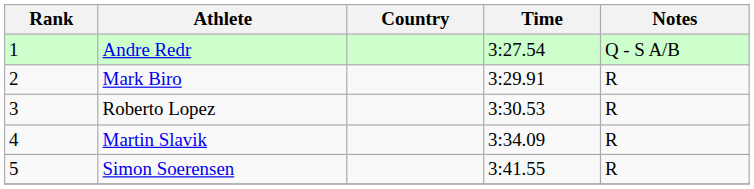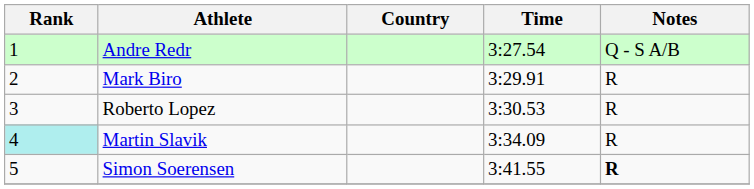(14, 139) no background -> (14, 139) paleturquoise background
(611, 169) normal -> (612, 169) bold
